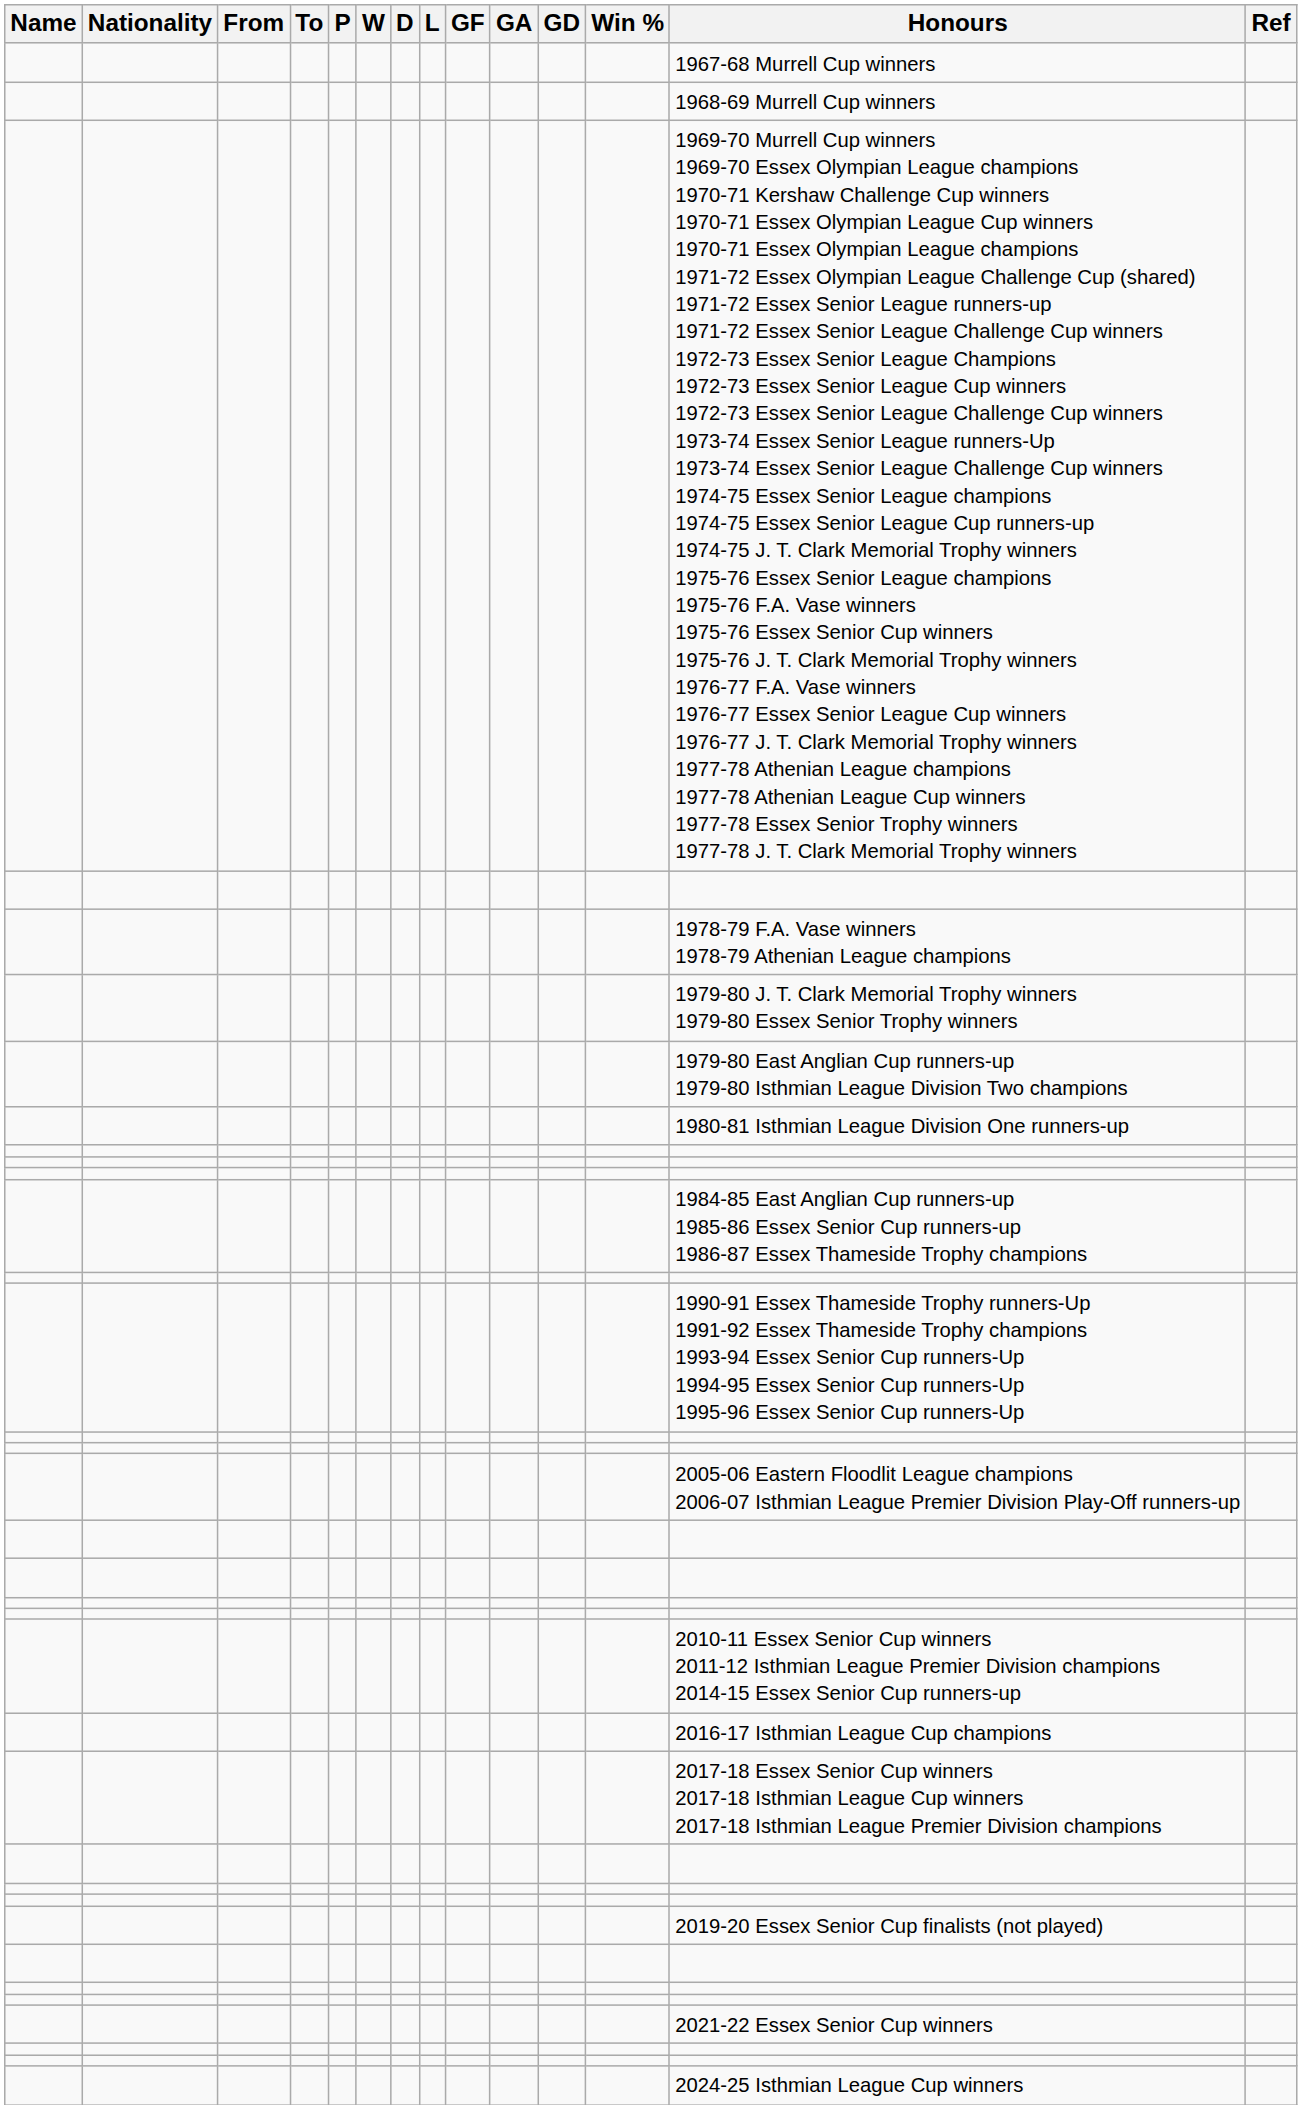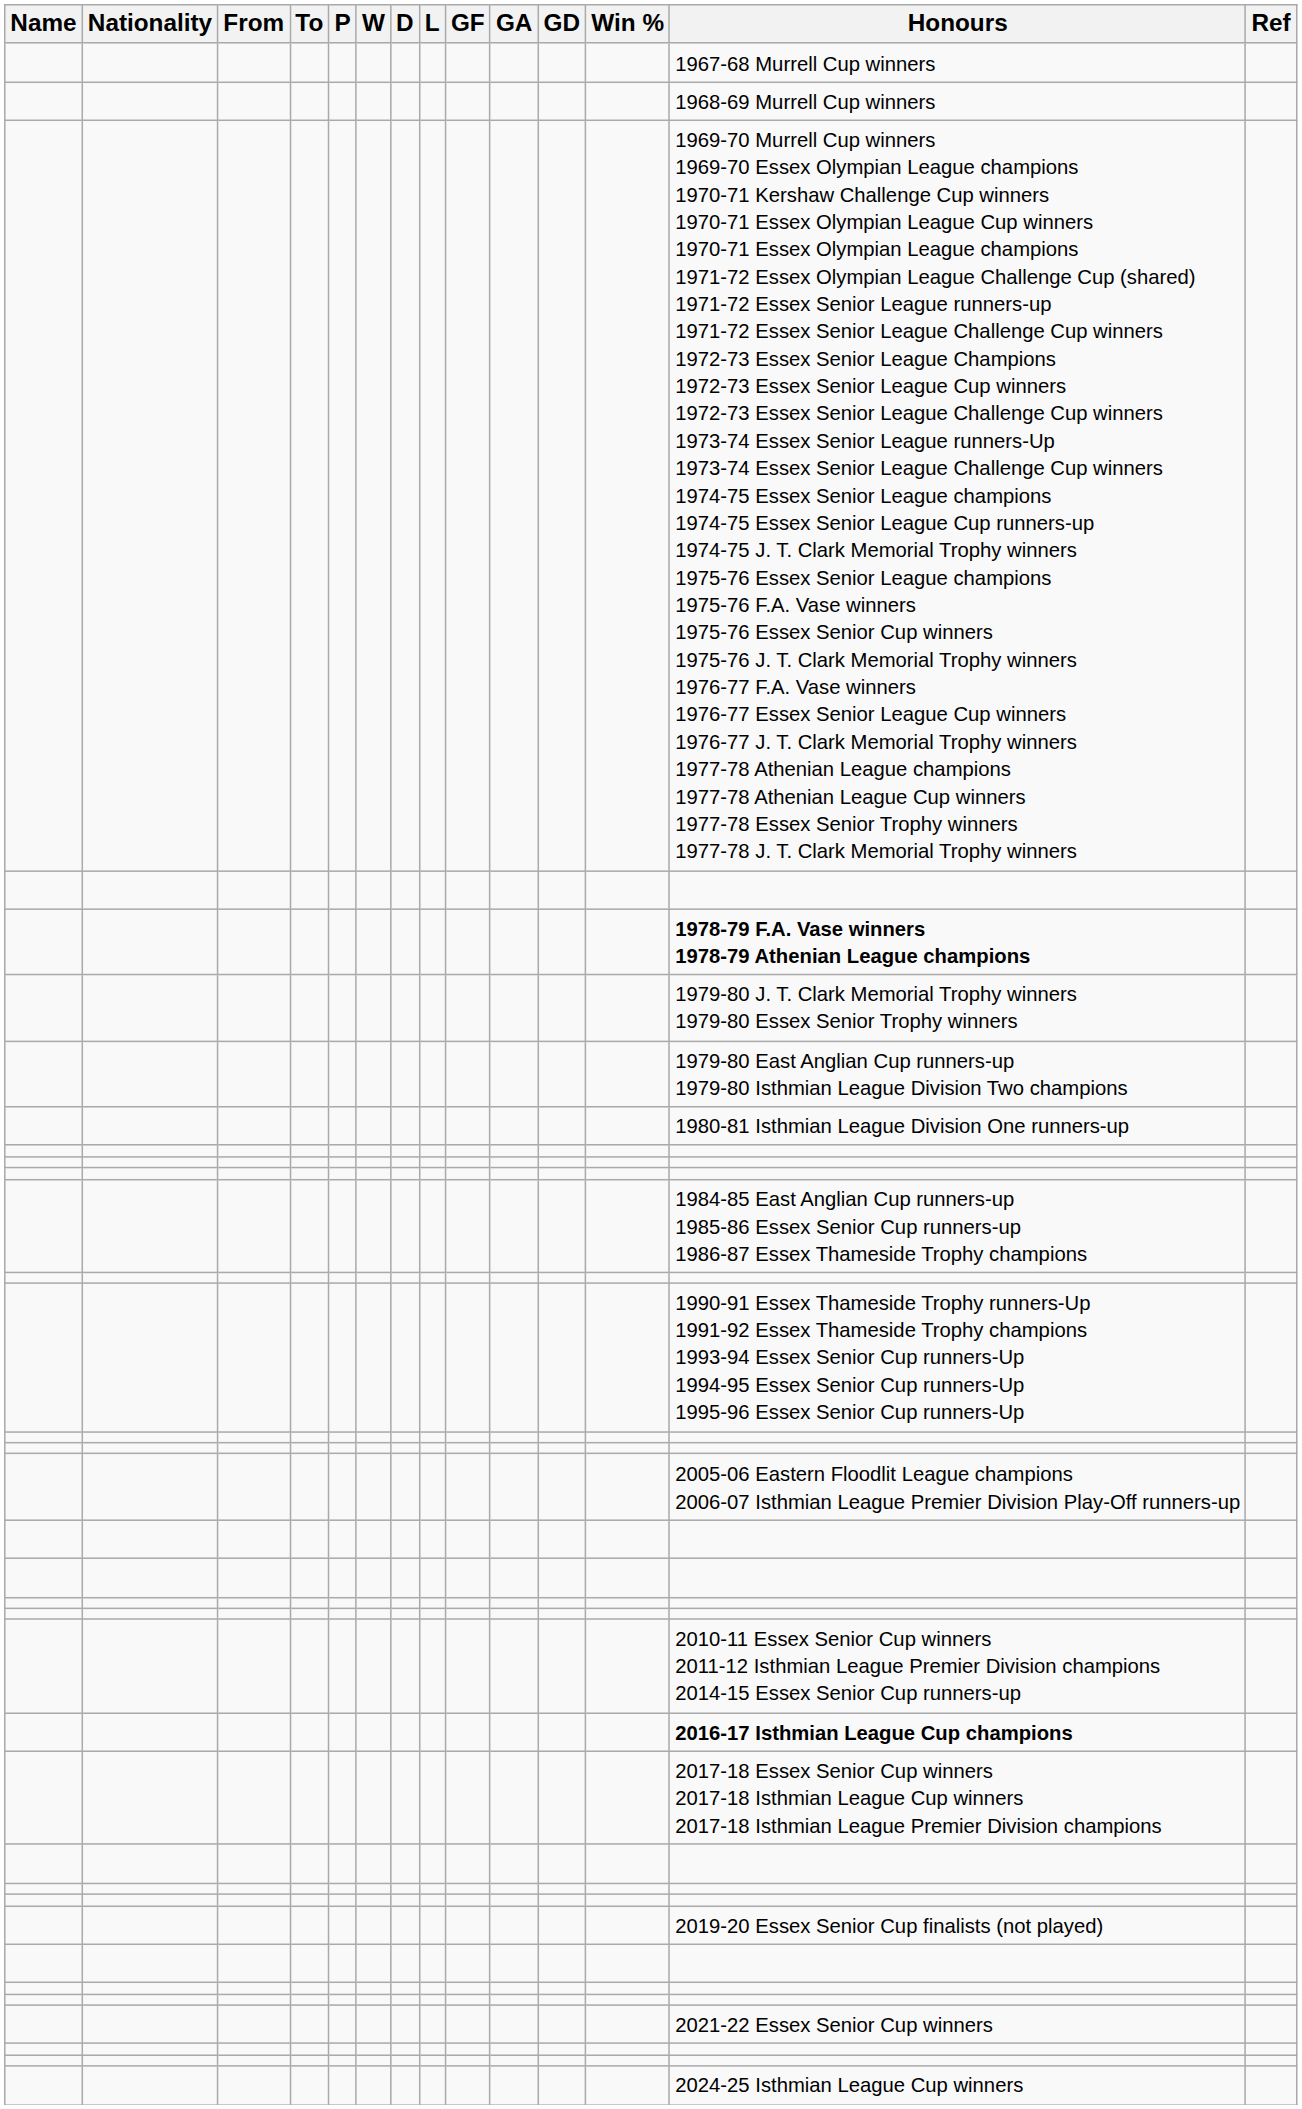(843, 943) normal -> (853, 941) bold
(863, 1733) normal -> (874, 1731) bold
